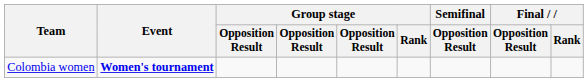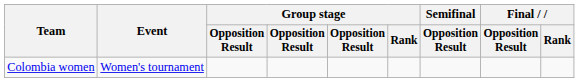(157, 67) bold -> (152, 67) normal
